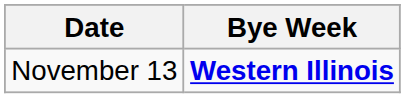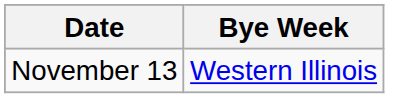(292, 71) bold -> (284, 71) normal
